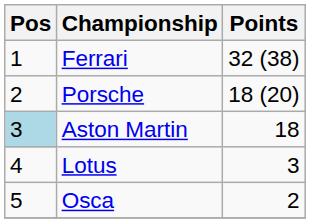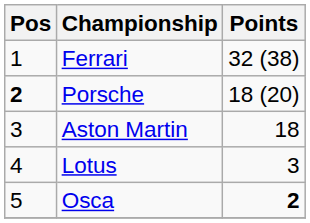(16, 94) normal -> (16, 94) bold
(16, 130) lightblue background -> (16, 130) no background
(293, 201) normal -> (293, 201) bold
